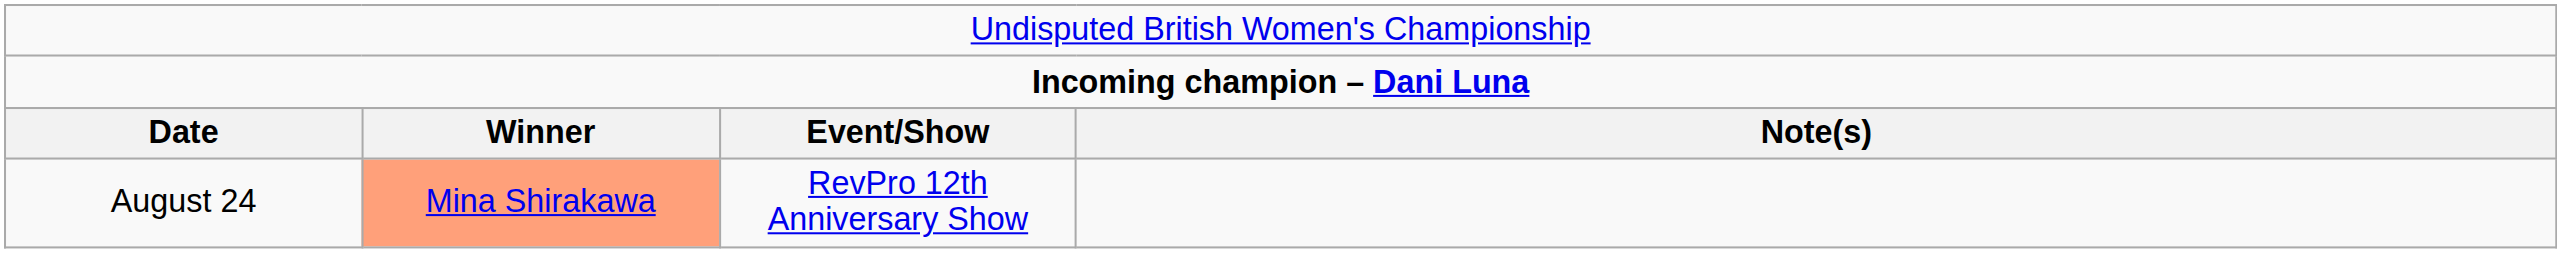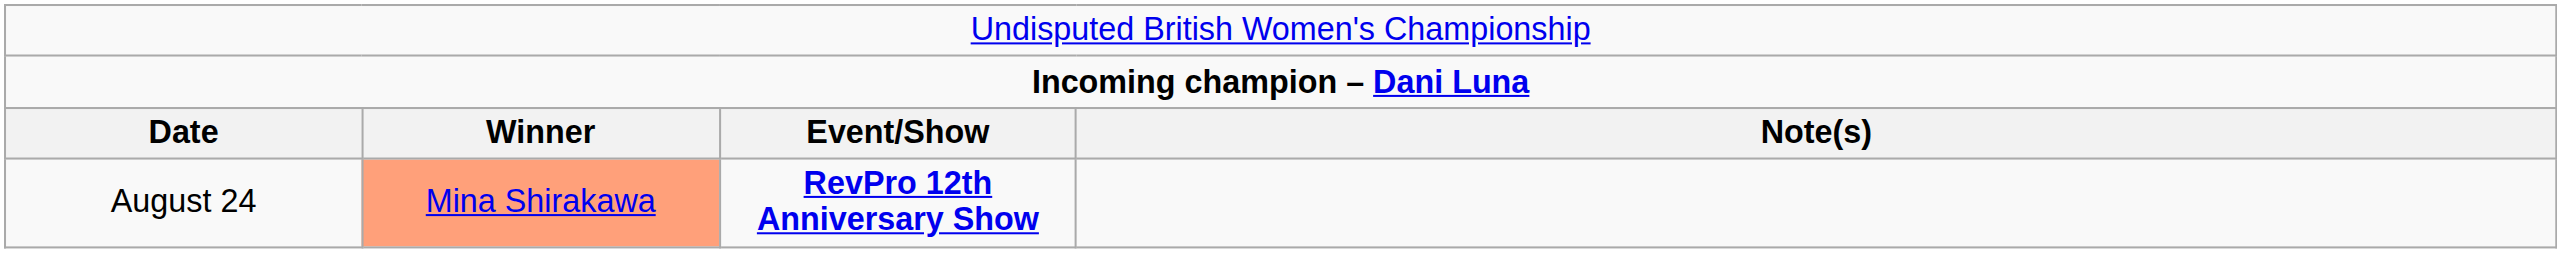(898, 202) normal -> (898, 202) bold
